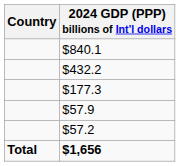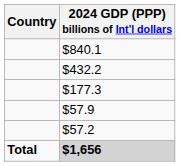(82, 150) no background -> (82, 150) lightgrey background
